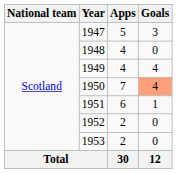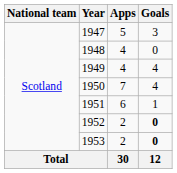(155, 86) lightsalmon background -> (155, 86) no background
(155, 123) normal -> (155, 123) bold
(155, 141) normal -> (155, 141) bold
